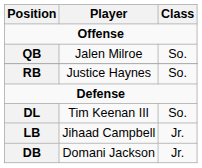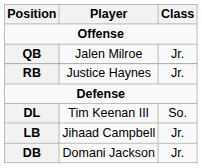(178, 53) So. -> (178, 53) Jr.
(178, 73) So. -> (178, 73) Jr.
